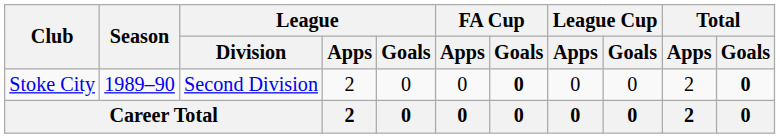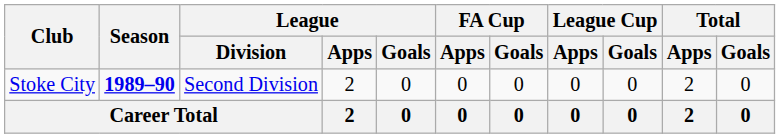(140, 84) normal -> (140, 84) bold
(519, 84) bold -> (519, 84) normal
(745, 84) bold -> (745, 84) normal
